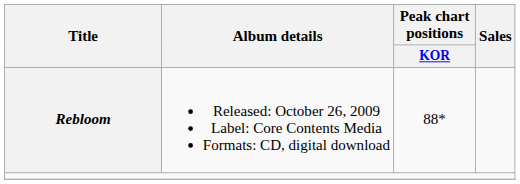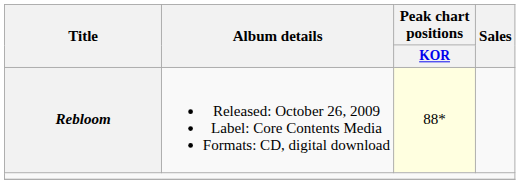(435, 119) no background -> (435, 119) lightyellow background
